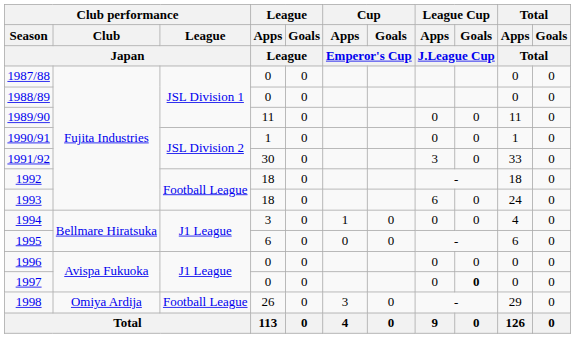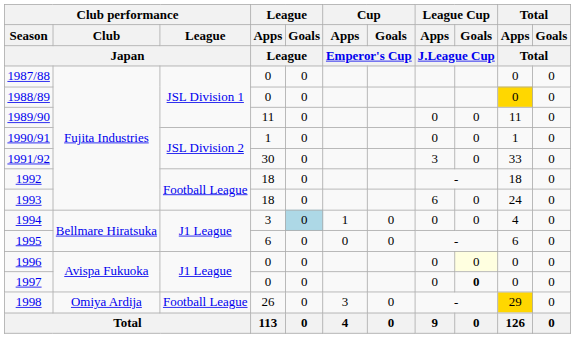(515, 96) no background -> (515, 96) gold background
(304, 220) no background -> (304, 220) lightblue background
(476, 261) no background -> (476, 261) lightyellow background
(515, 302) no background -> (515, 302) gold background
